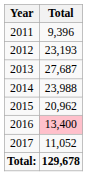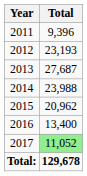(61, 124) pink background -> (61, 124) no background
(61, 143) no background -> (61, 143) lightgreen background
